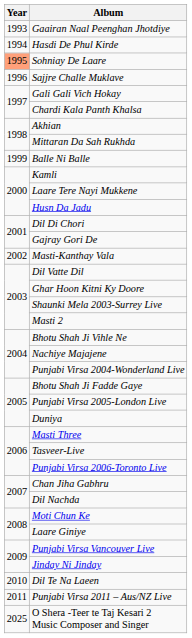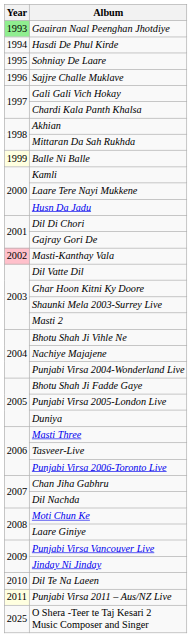(17, 28) no background -> (17, 28) lightgreen background
(17, 61) lightsalmon background -> (17, 61) no background
(17, 158) no background -> (17, 158) lightyellow background
(17, 256) no background -> (17, 256) pink background
(17, 597) no background -> (17, 597) lightyellow background
